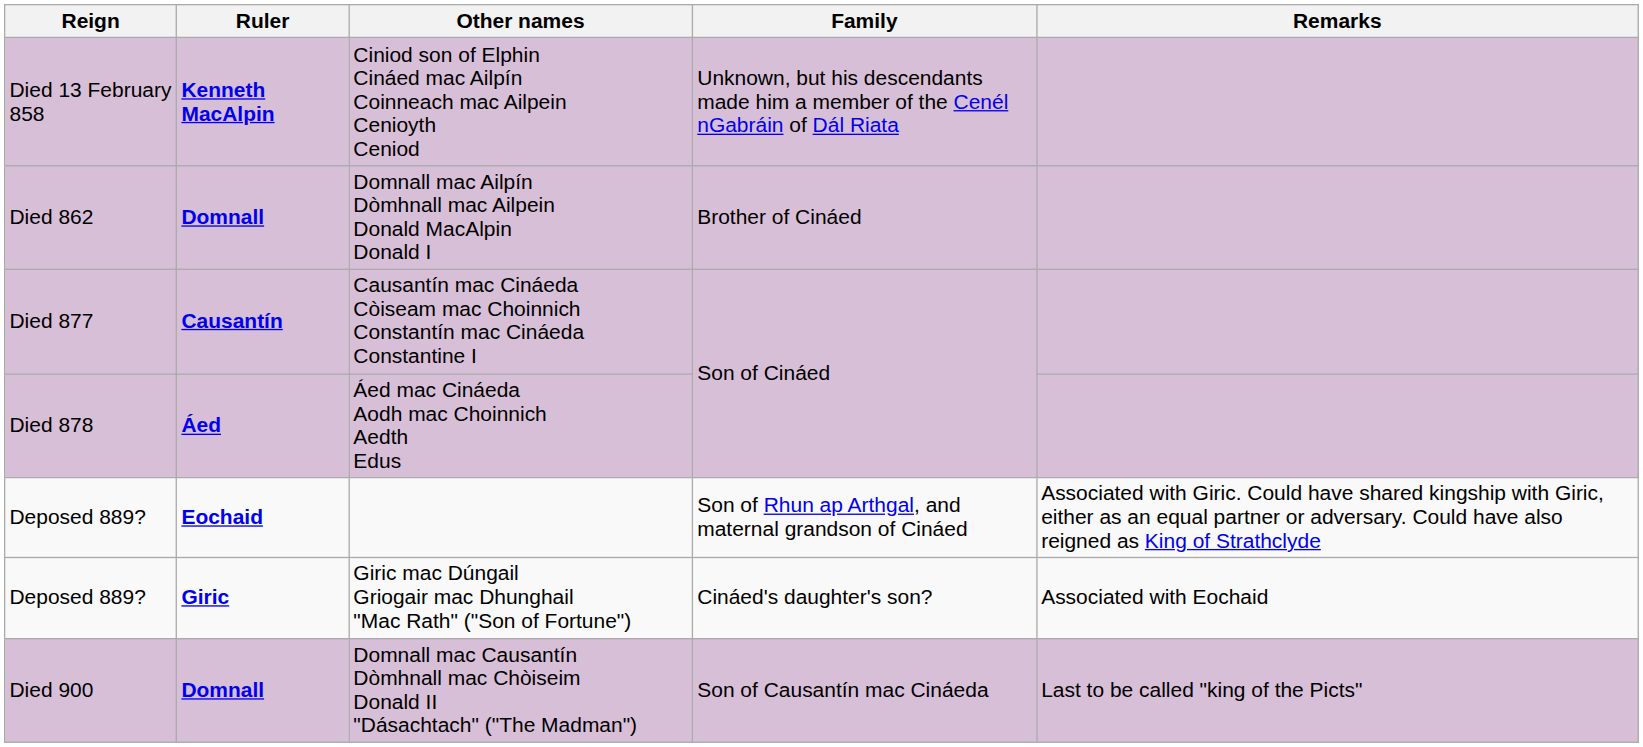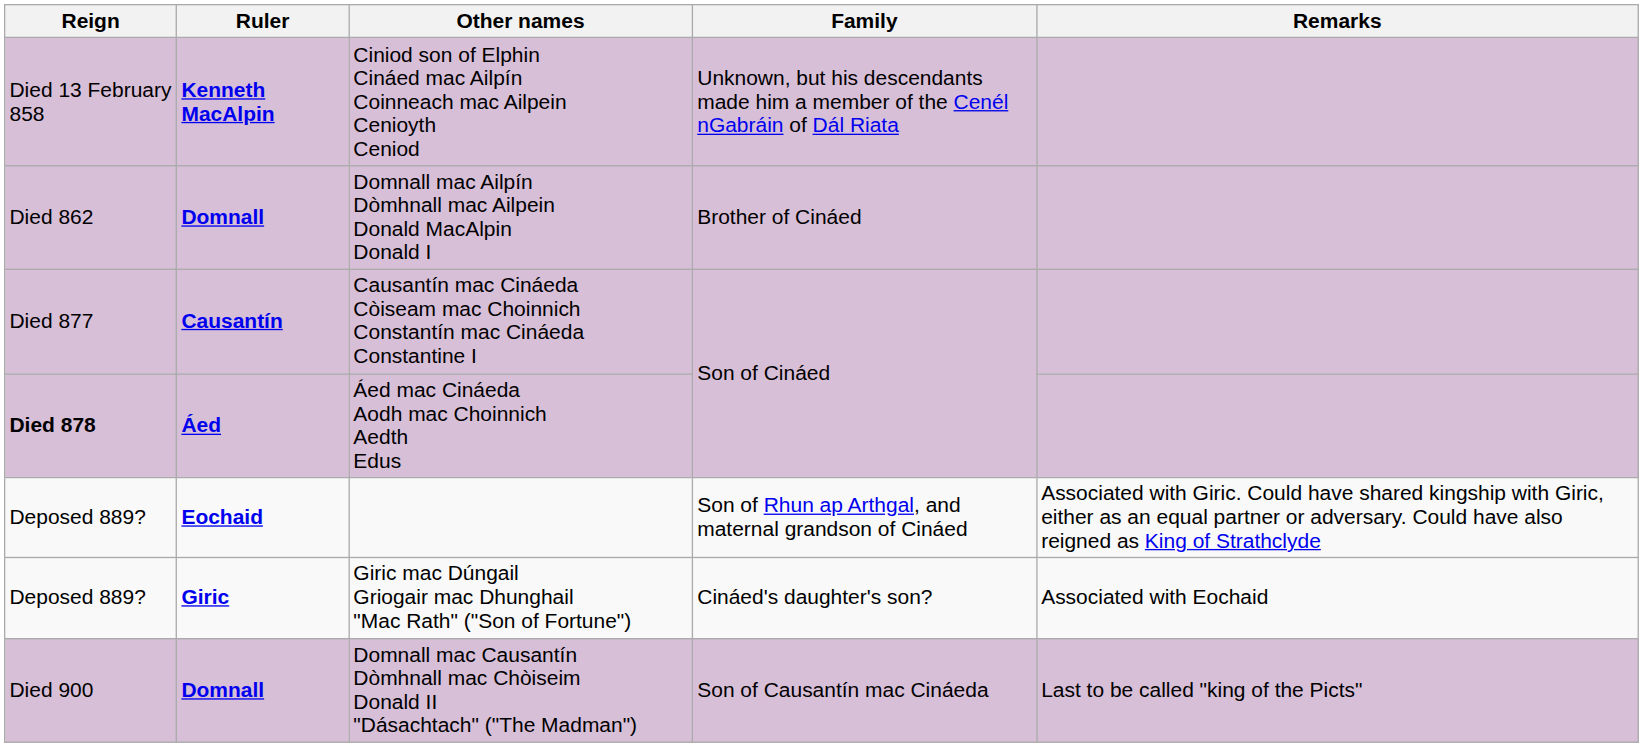(51, 425) normal -> (53, 425) bold
